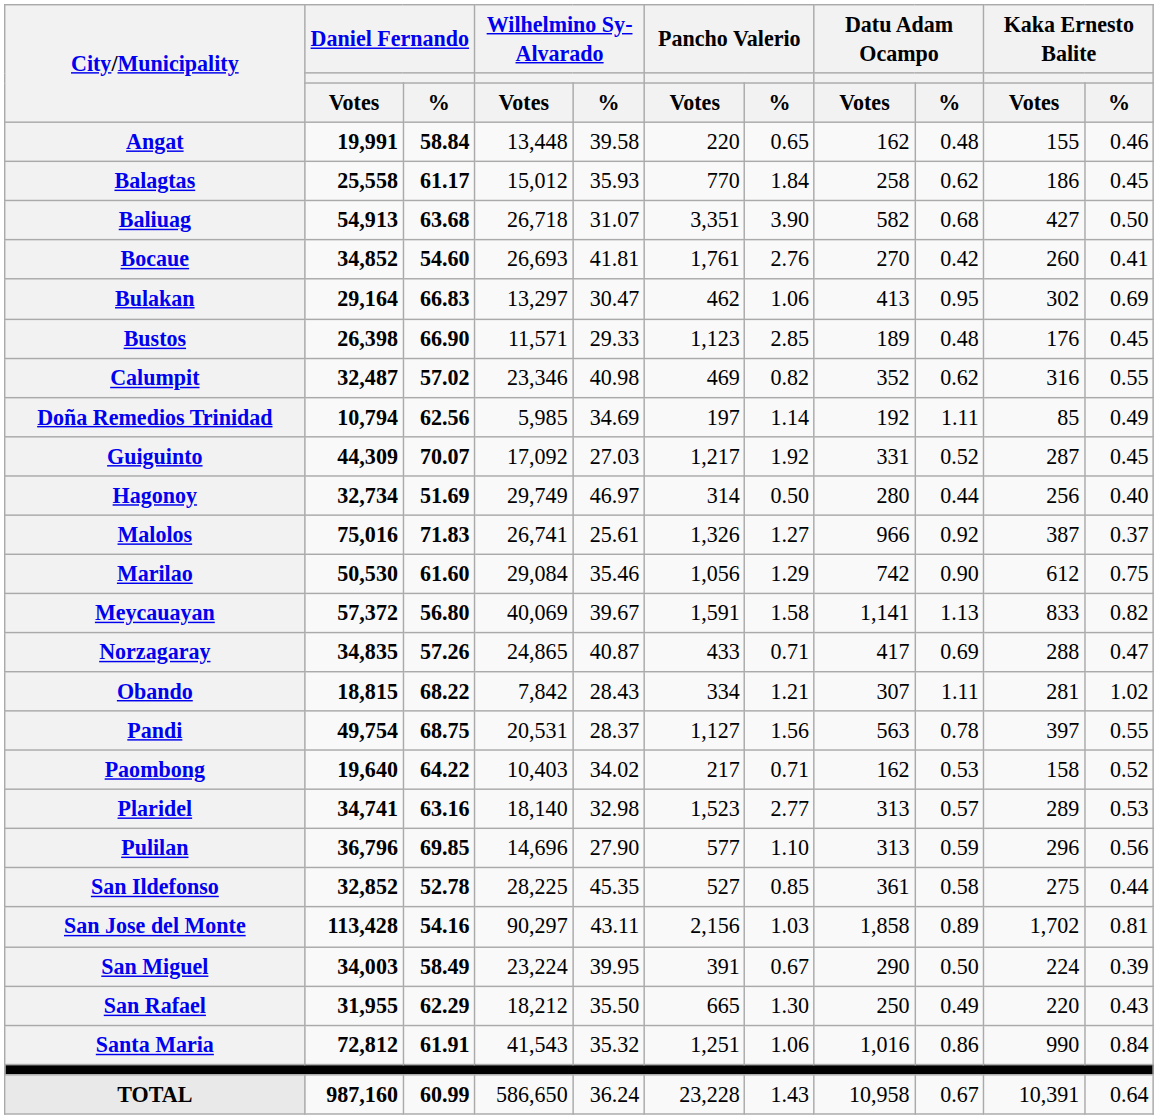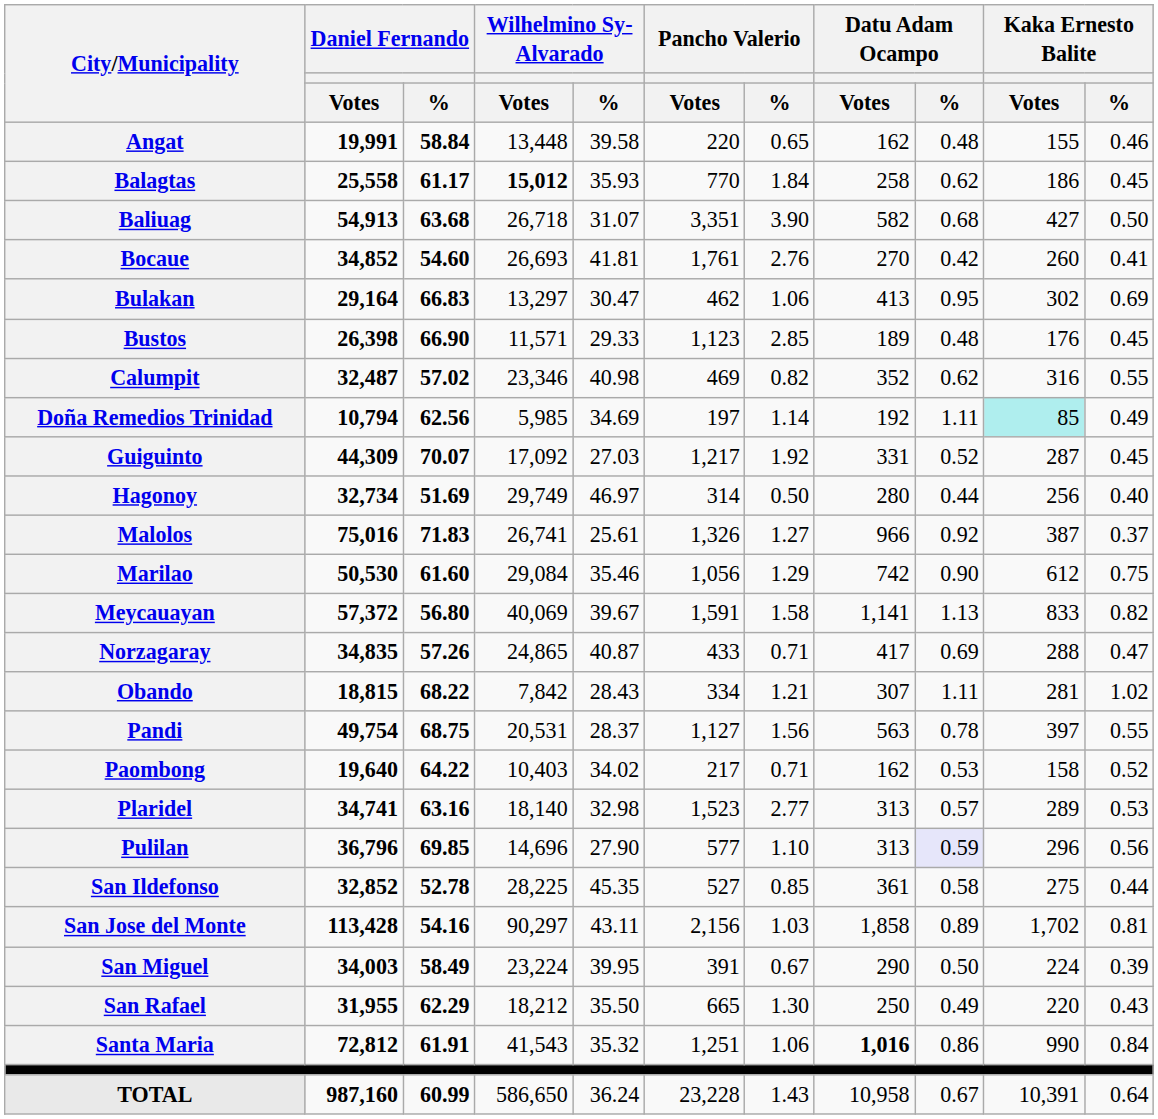(537, 181) normal -> (537, 181) bold
(1068, 416) no background -> (1068, 416) paleturquoise background
(960, 848) no background -> (960, 848) lavender background
(885, 1044) normal -> (885, 1044) bold
